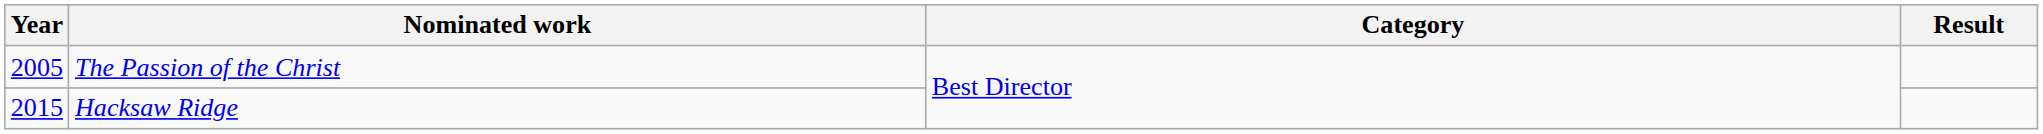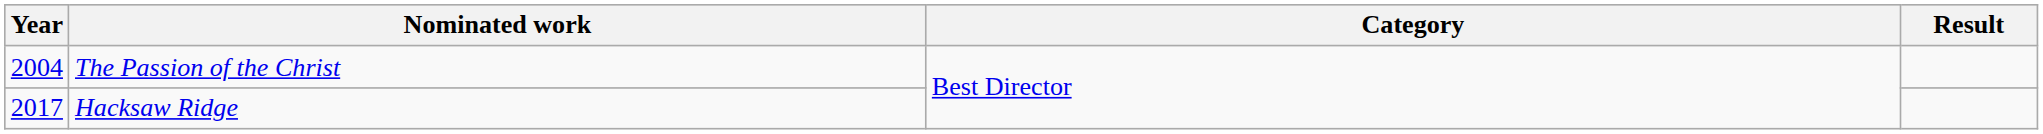(37, 66) 2005 -> (37, 66) 2004
(37, 107) 2015 -> (37, 107) 2017
